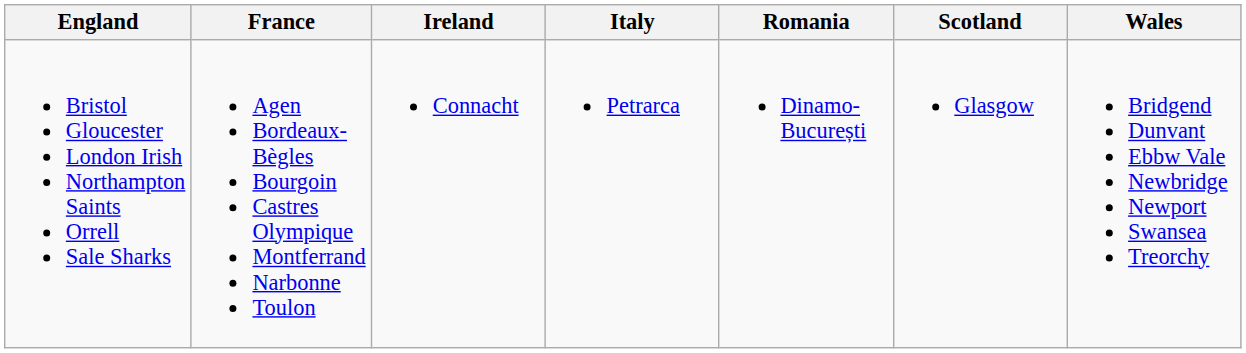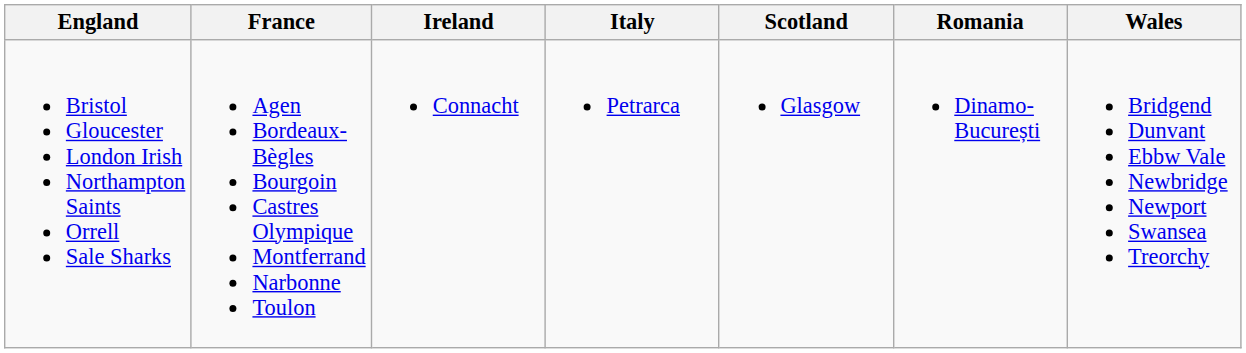columns swapped: (806, 22) <-> (980, 22)
